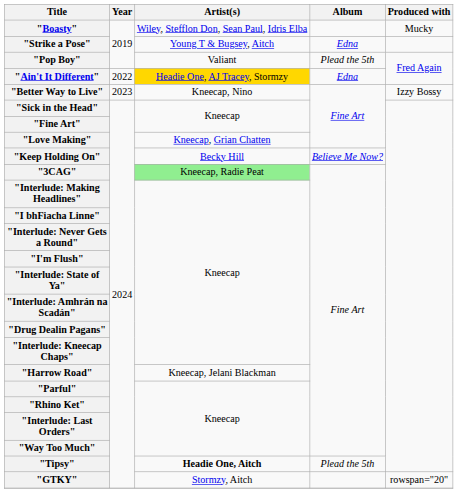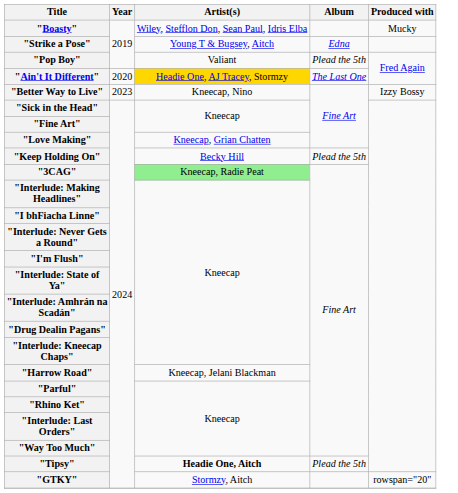(122, 76) 2022 -> (122, 76) 2020
(347, 76) Edna -> (339, 76) The Last One
(347, 156) Believe Me Now? -> (339, 156) Plead the 5th
